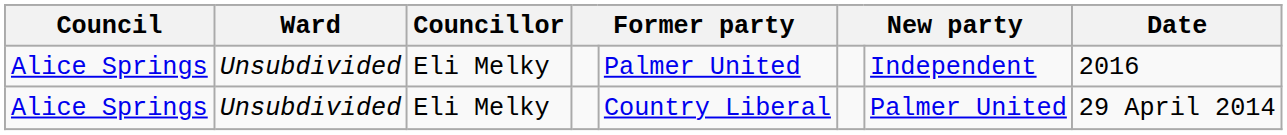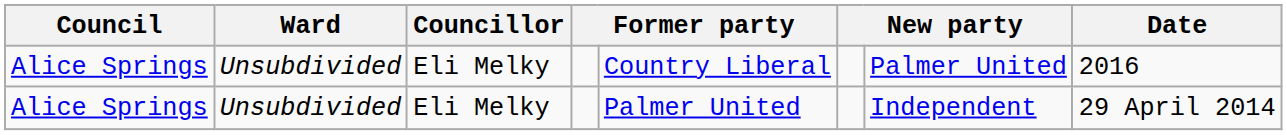(702, 67) Palmer United -> (717, 67) Country Liberal
(953, 67) Independent -> (968, 67) Palmer United
(717, 108) Country Liberal -> (702, 108) Palmer United
(968, 108) Palmer United -> (953, 108) Independent
